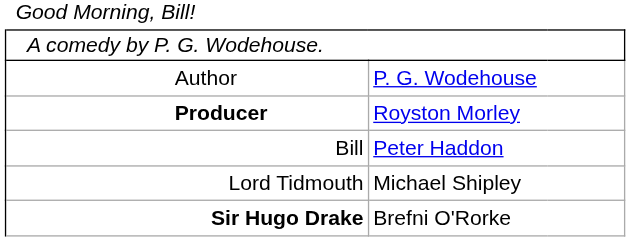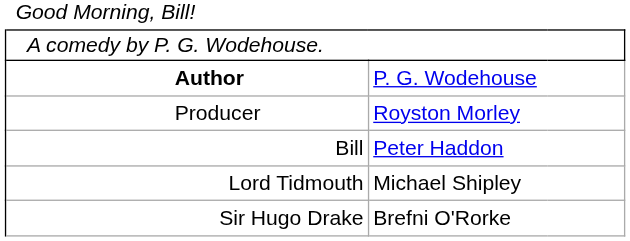(206, 78) normal -> (209, 78) bold
(221, 113) bold -> (218, 113) normal
(287, 218) bold -> (291, 218) normal
